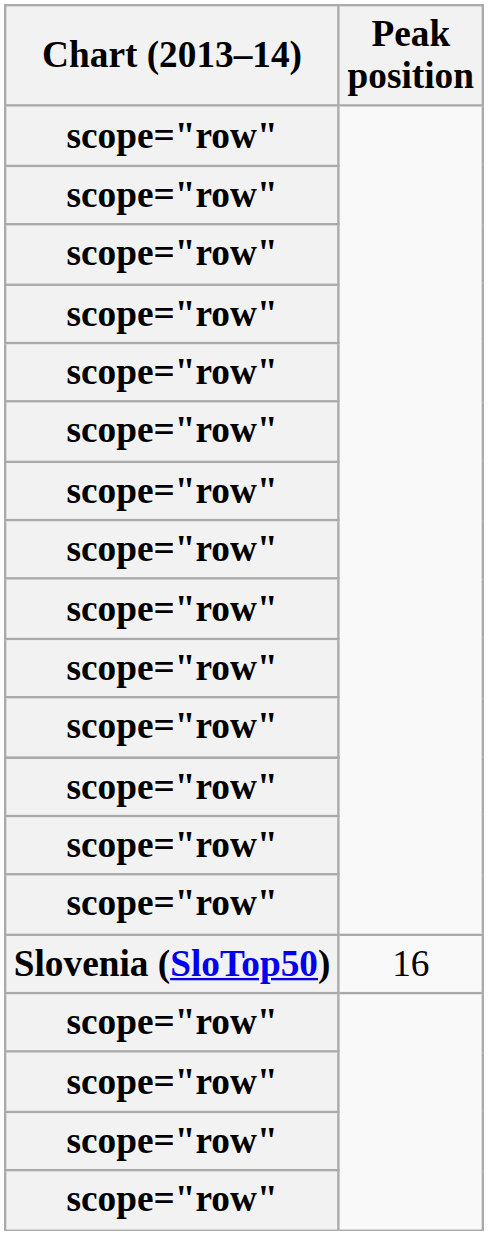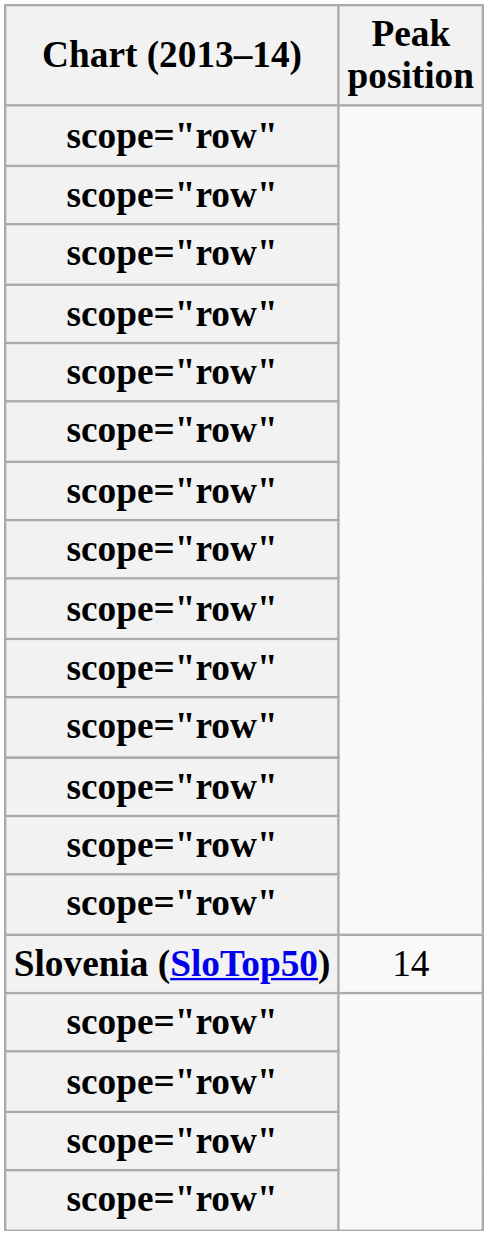(411, 962) 16 -> (411, 962) 14
